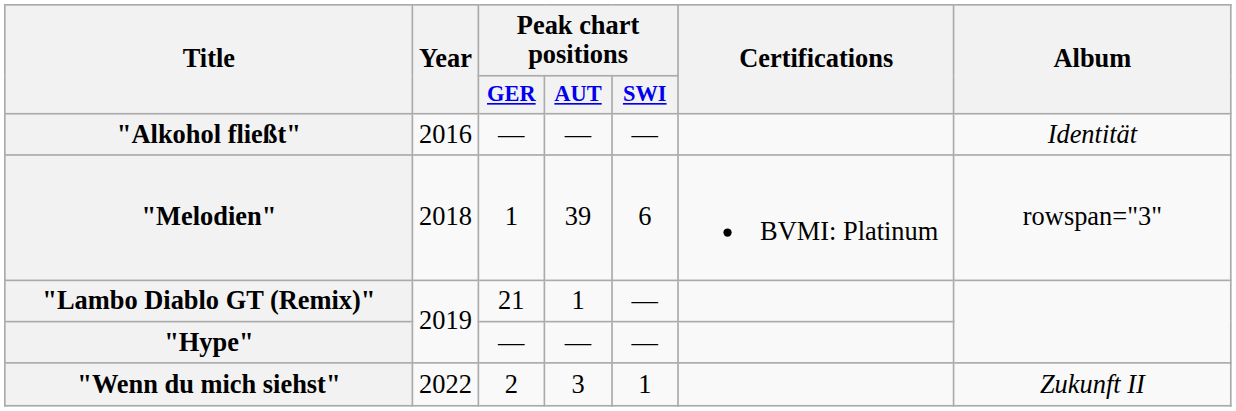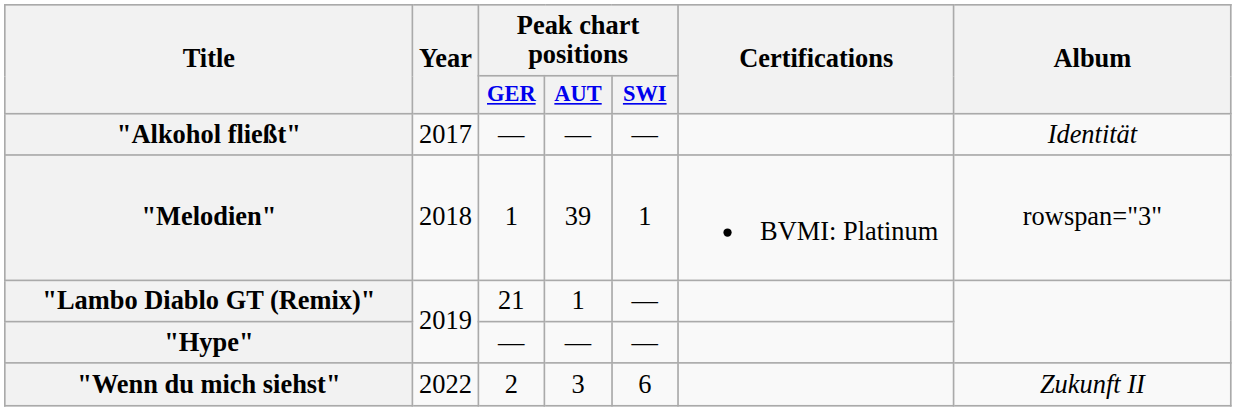(445, 134) 2016 -> (445, 134) 2017
(645, 217) 6 -> (645, 217) 1
(645, 384) 1 -> (645, 384) 6
